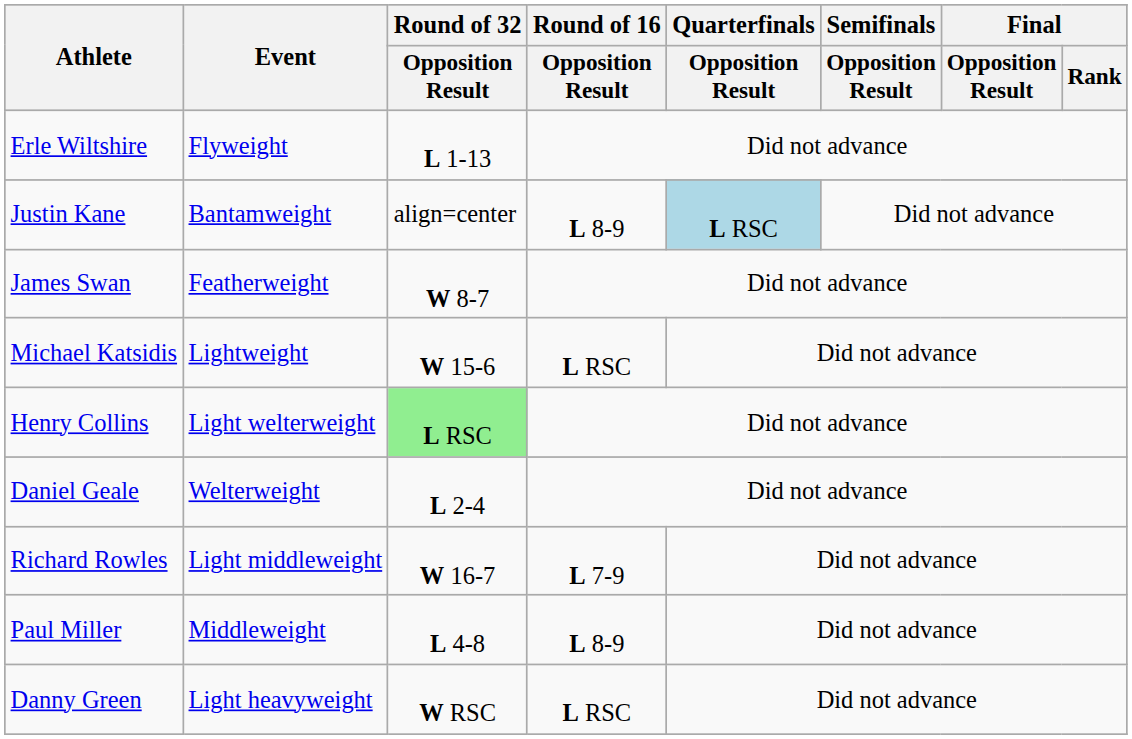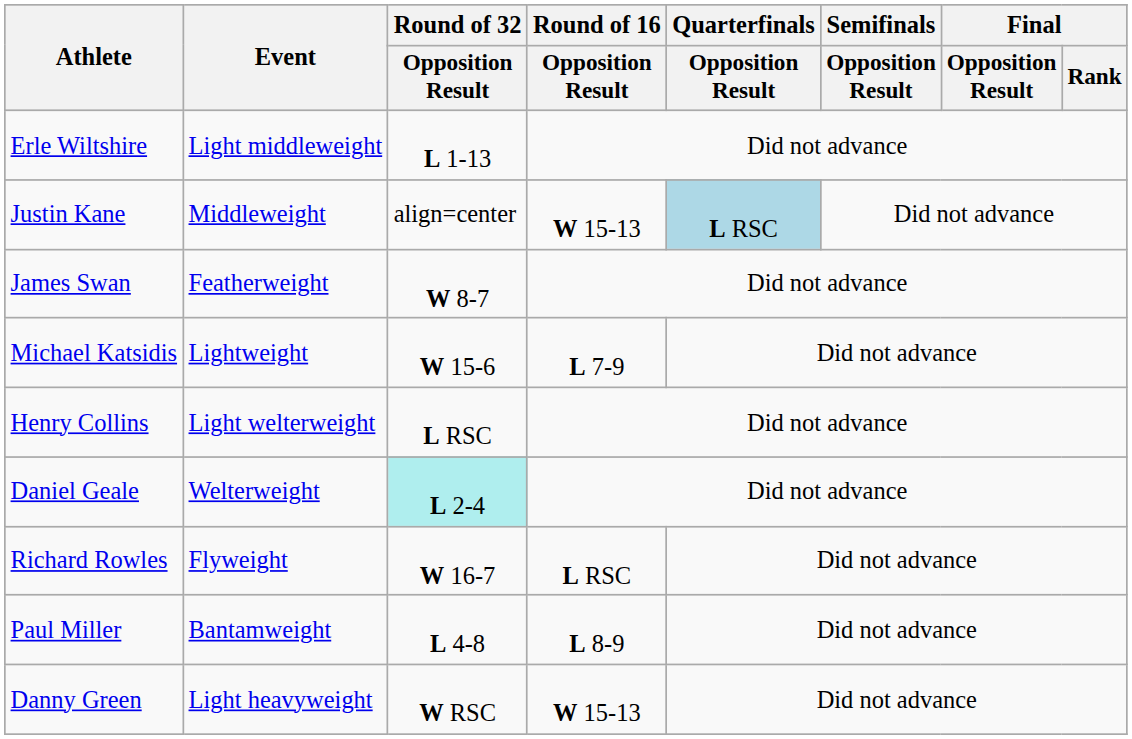(238, 145) Flyweight -> (285, 145) Light middleweight
(260, 214) Bantamweight -> (257, 214) Middleweight
(597, 229) L 8-9 -> (597, 229) W 15-13
(597, 367) L RSC -> (597, 367) L 7-9
(458, 436) lightgreen background -> (458, 436) no background
(458, 506) no background -> (458, 506) paleturquoise background
(285, 560) Light middleweight -> (238, 560) Flyweight
(597, 575) L 7-9 -> (597, 575) L RSC
(257, 630) Middleweight -> (260, 630) Bantamweight
(597, 713) L RSC -> (597, 713) W 15-13
